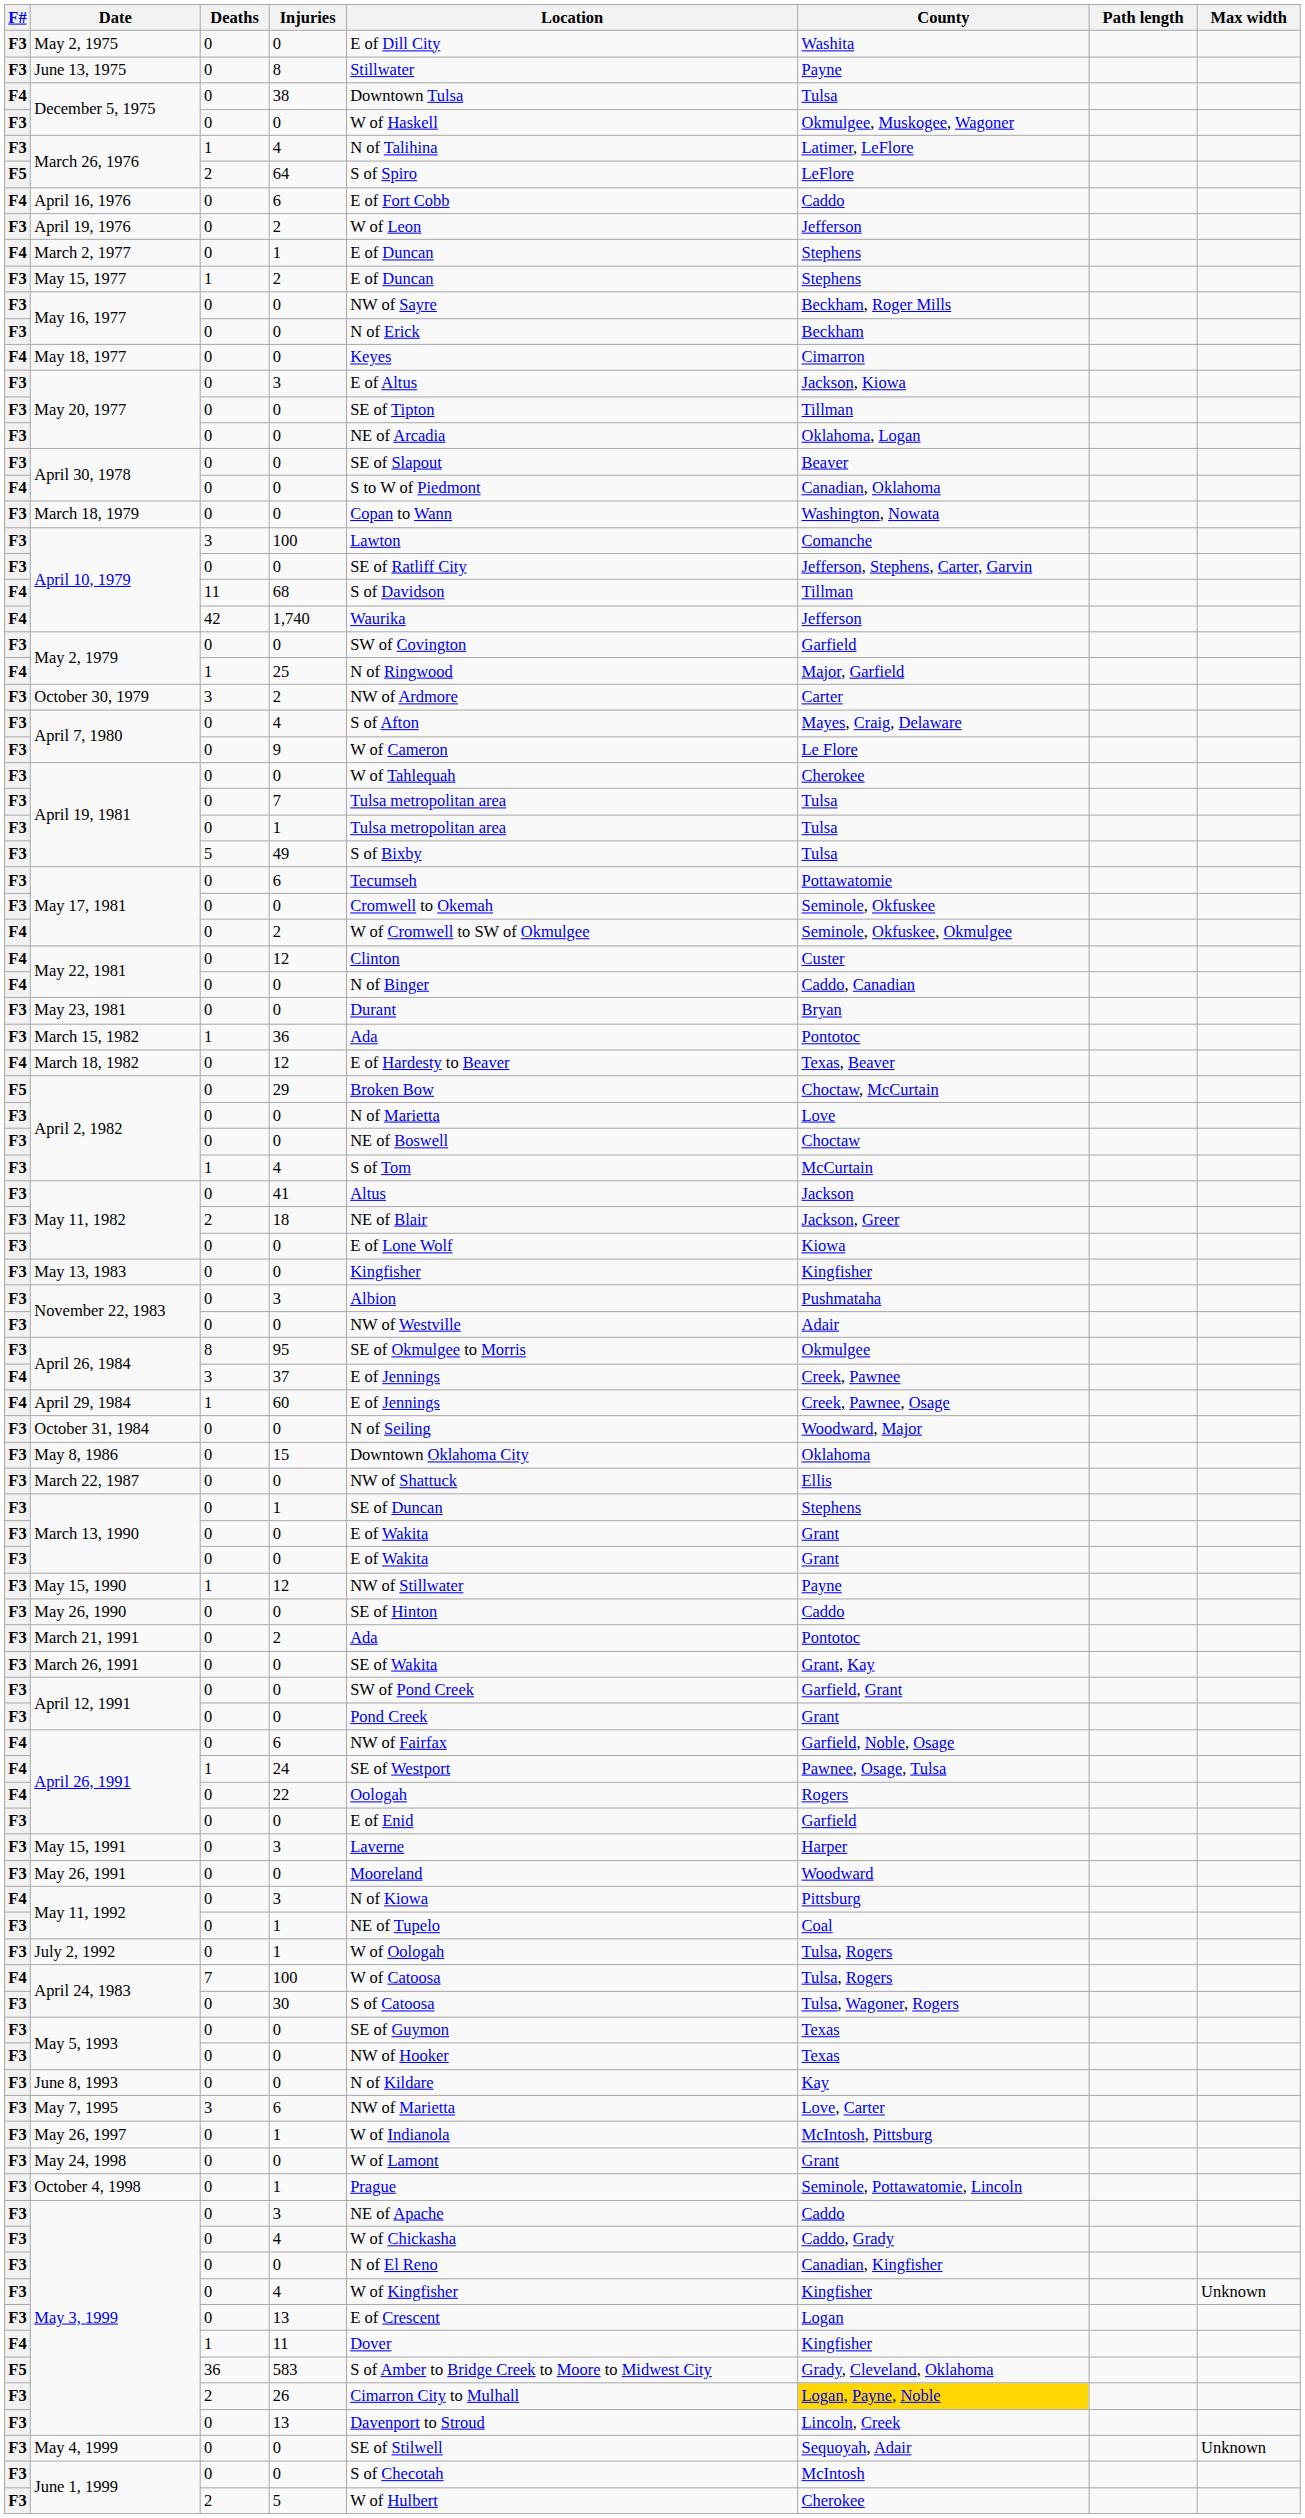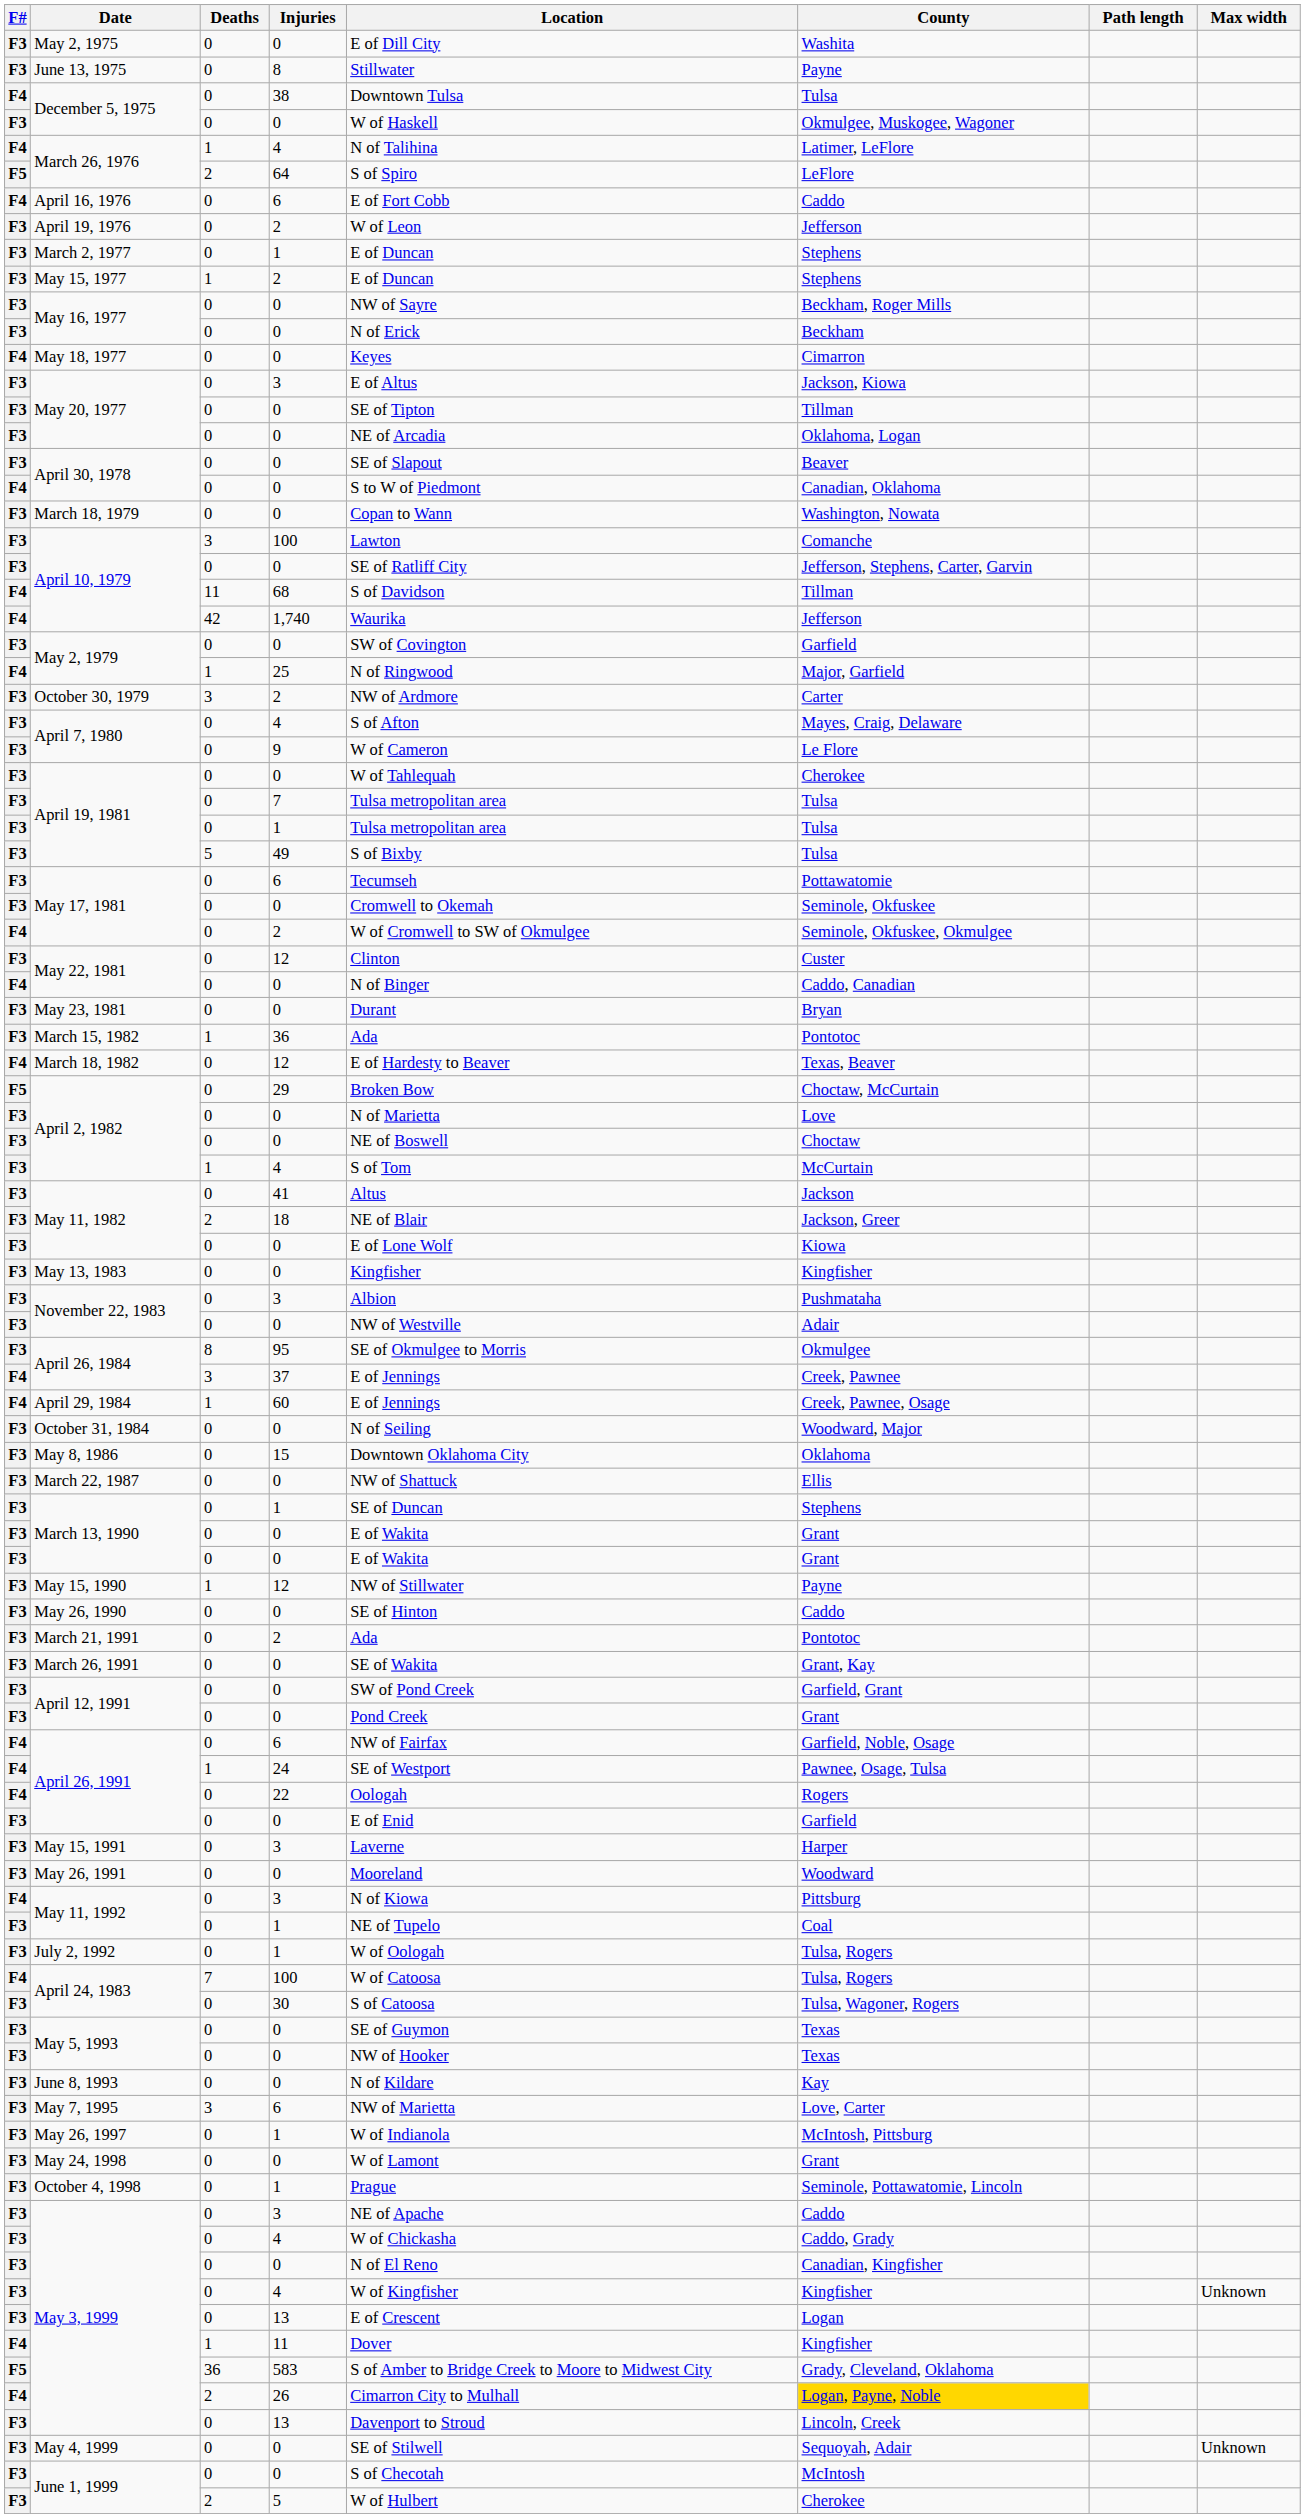(17, 148) F3 -> (17, 148) F4
(17, 252) F4 -> (17, 252) F3
(17, 958) F4 -> (17, 958) F3
(17, 2395) F3 -> (17, 2395) F4
